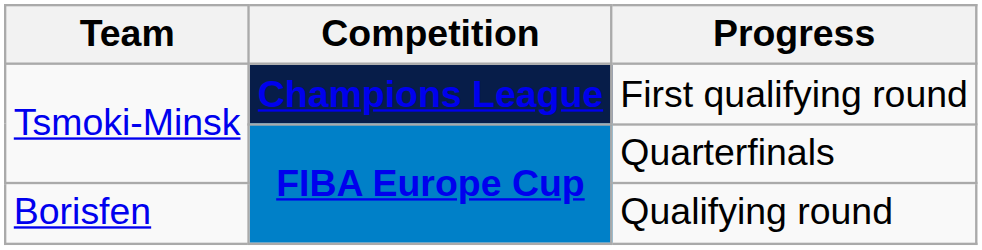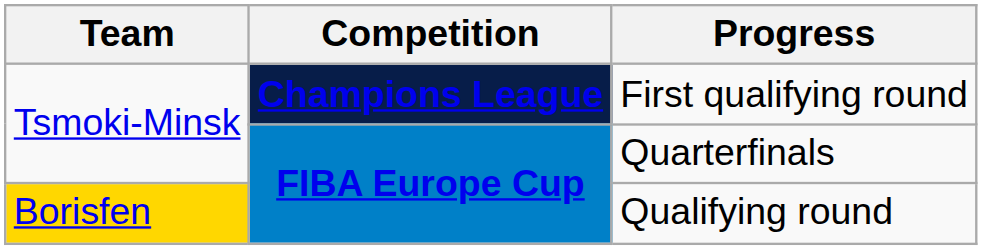(82, 212) no background -> (82, 212) gold background
